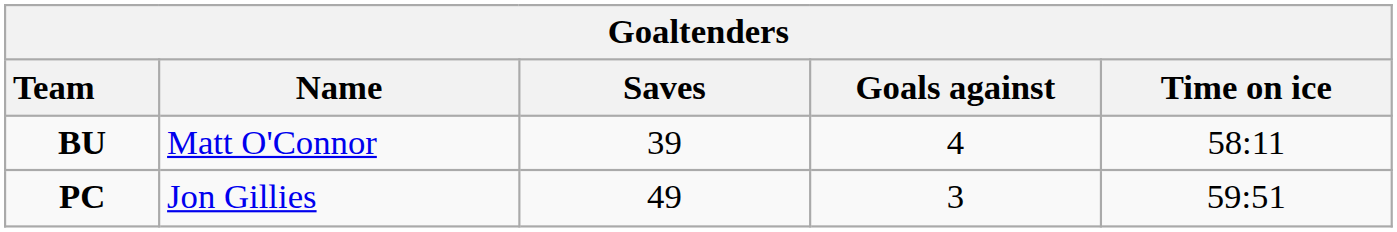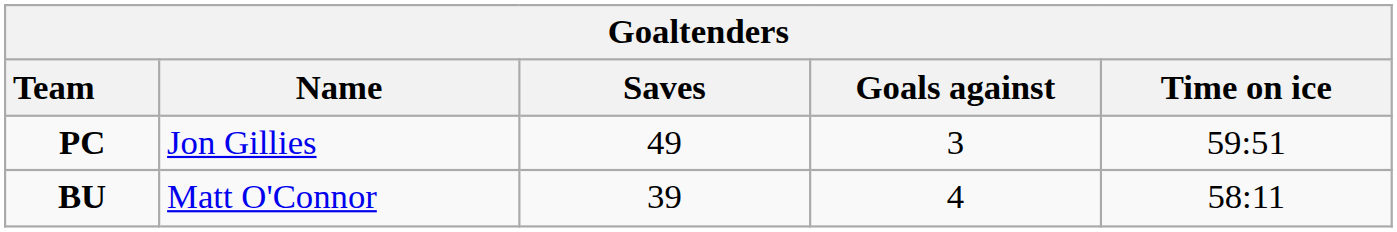rows swapped: (82, 197) <-> (82, 142)
